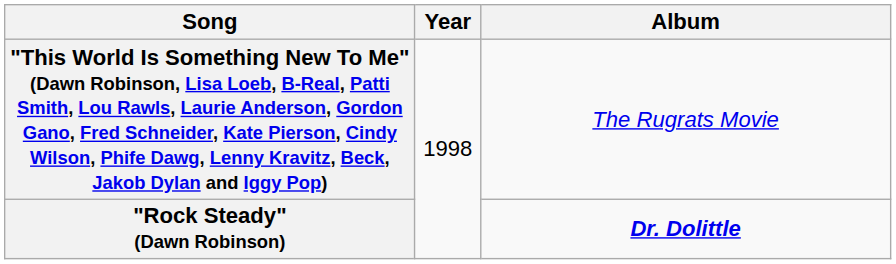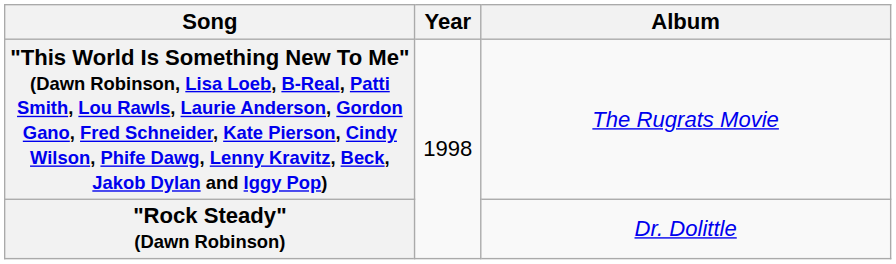(686, 228) bold -> (686, 228) normal
